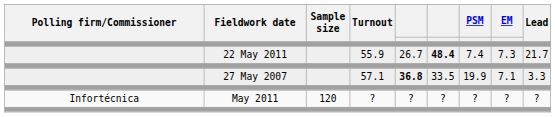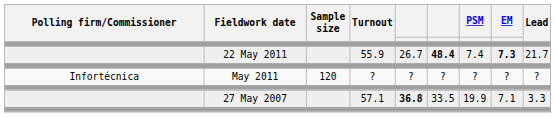(507, 55) normal -> (507, 55) bold
rows swapped: (255, 99) <-> (255, 77)
